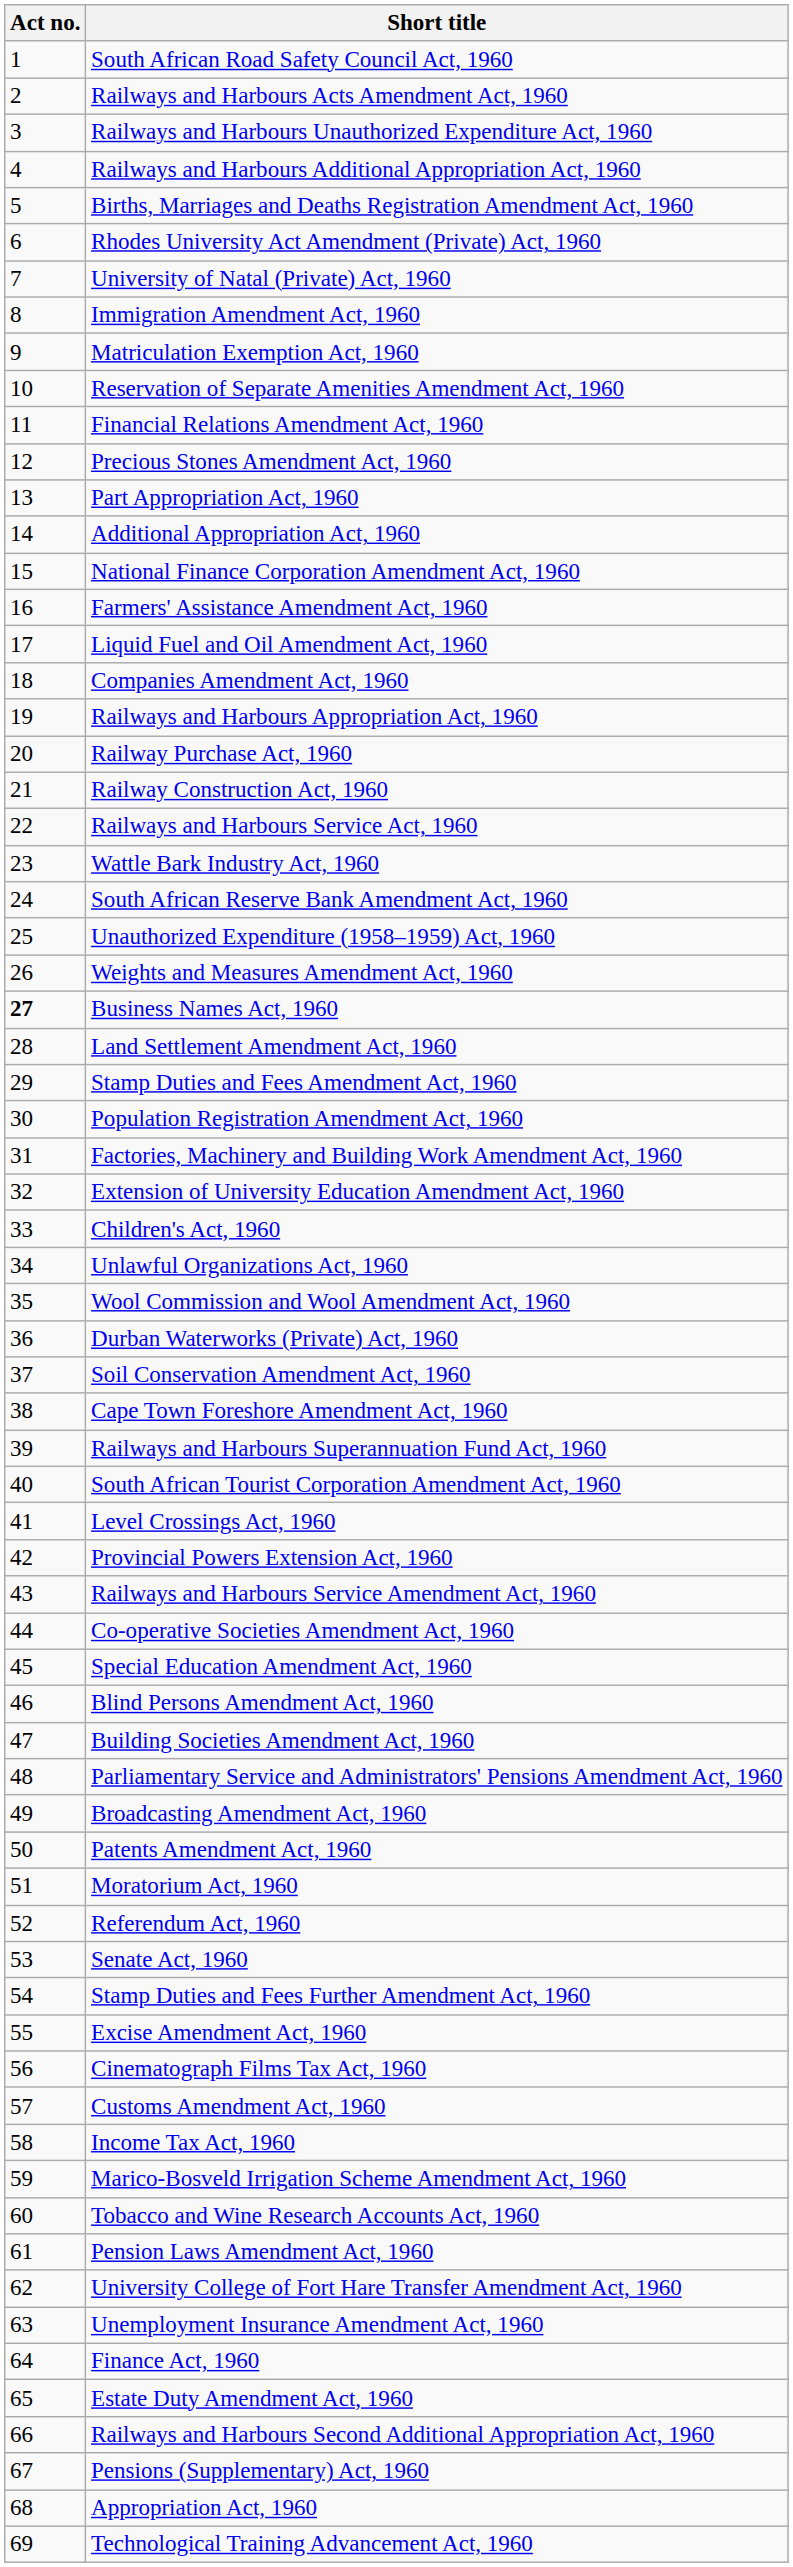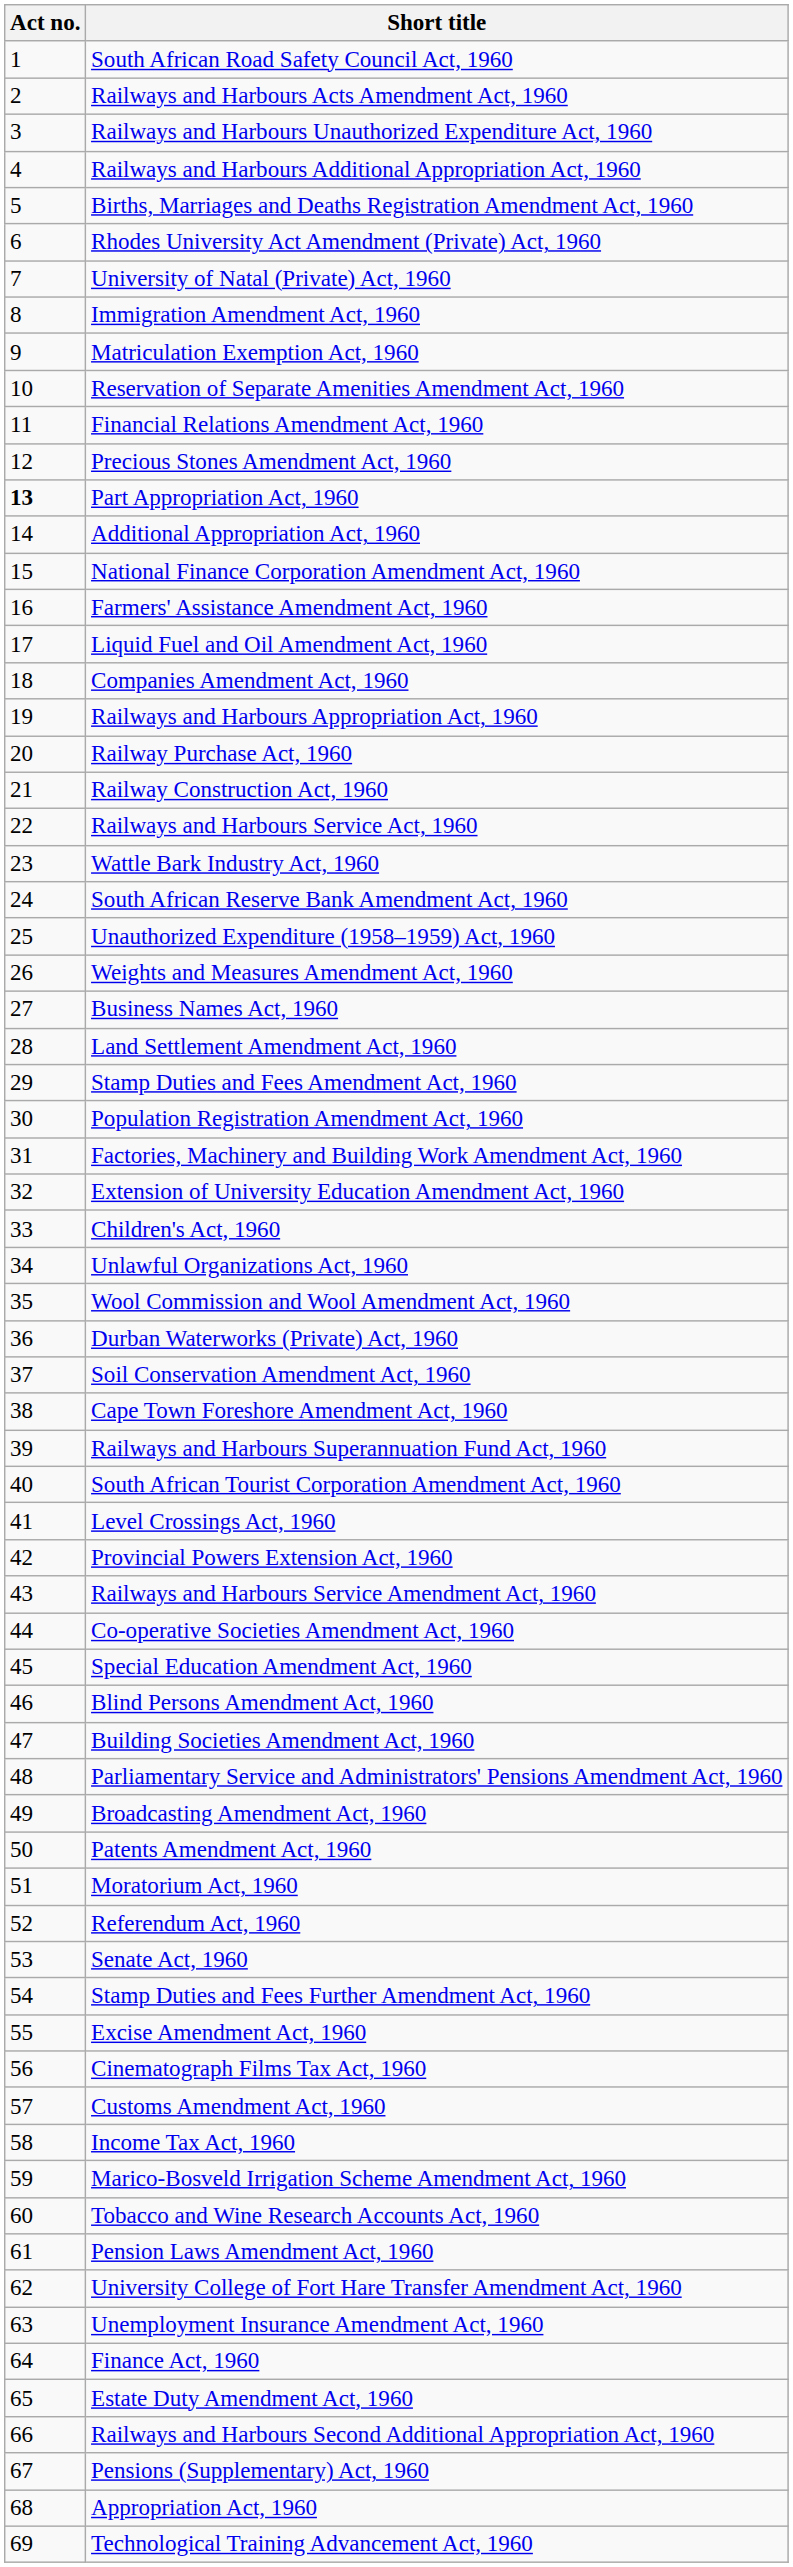(22, 497) normal -> (22, 497) bold
(22, 1009) bold -> (22, 1009) normal
